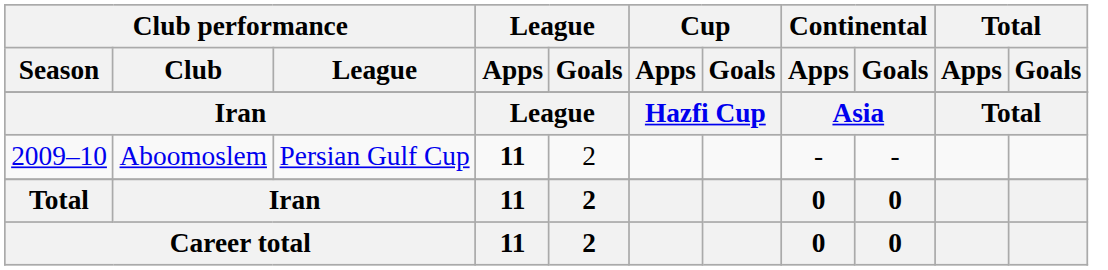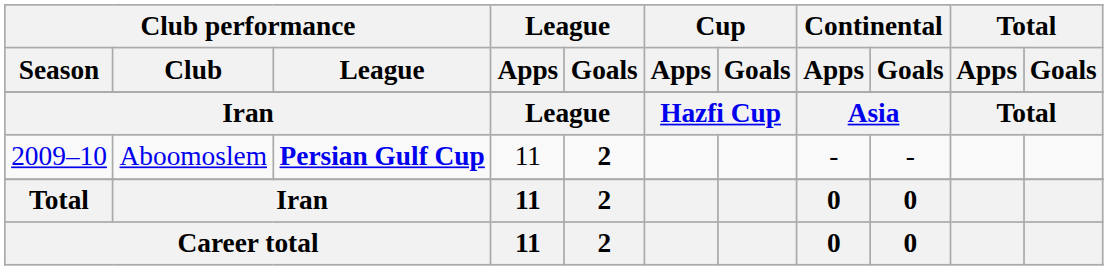(375, 156) normal -> (382, 156) bold
(513, 156) bold -> (528, 156) normal
(589, 156) normal -> (604, 156) bold
